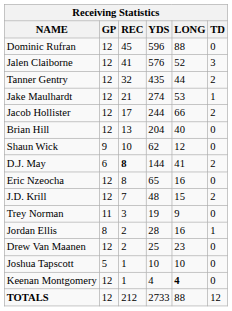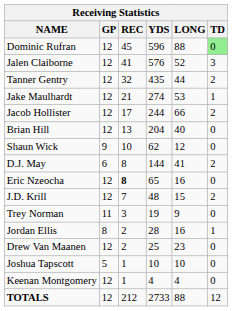(213, 46) no background -> (213, 46) lightgreen background
(124, 163) bold -> (124, 163) normal
(124, 180) normal -> (124, 180) bold
(177, 280) bold -> (177, 280) normal
